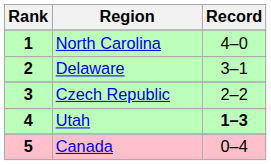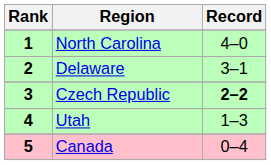(234, 95) normal -> (234, 95) bold
(234, 120) bold -> (234, 120) normal
